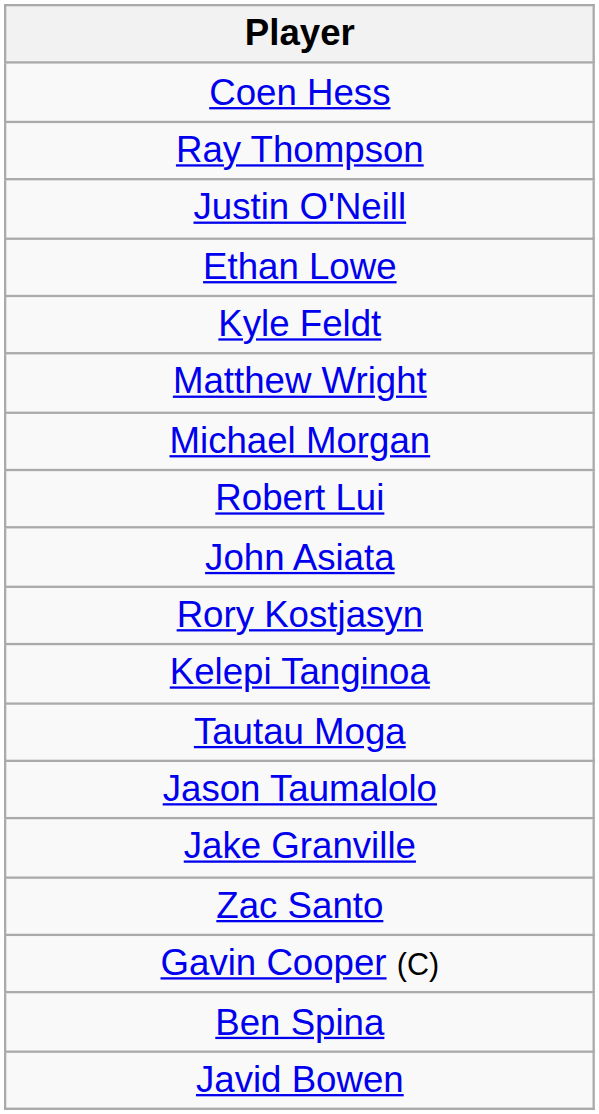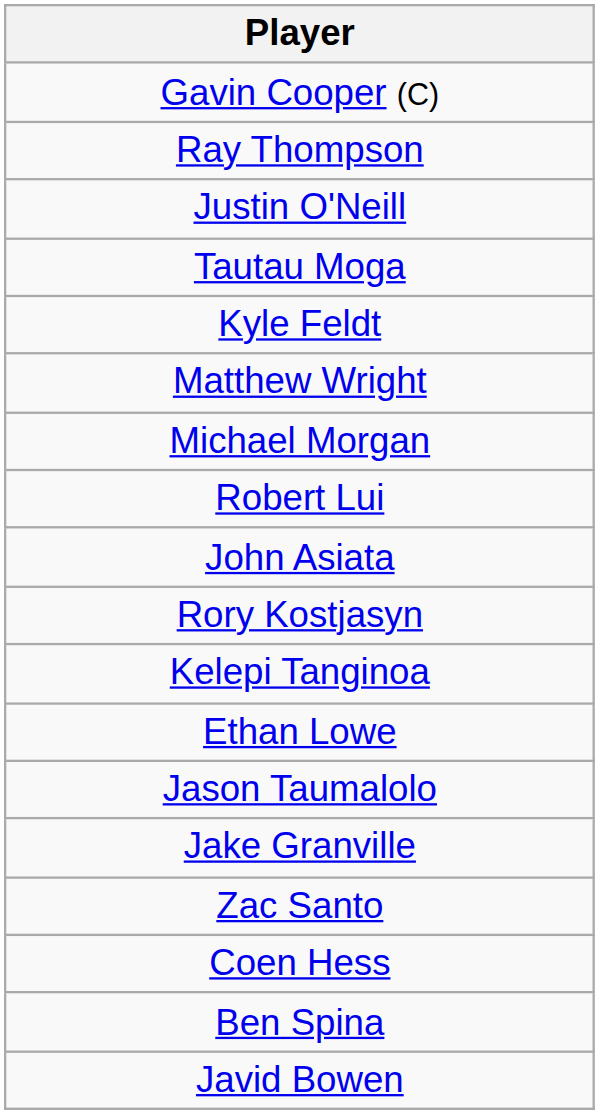(300, 91) Coen Hess -> (300, 91) Gavin Cooper (C)
(300, 265) Ethan Lowe -> (300, 265) Tautau Moga
(300, 730) Tautau Moga -> (300, 730) Ethan Lowe
(300, 963) Gavin Cooper (C) -> (300, 963) Coen Hess
